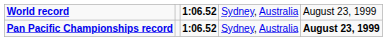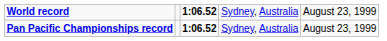(341, 28) bold -> (340, 28) normal
